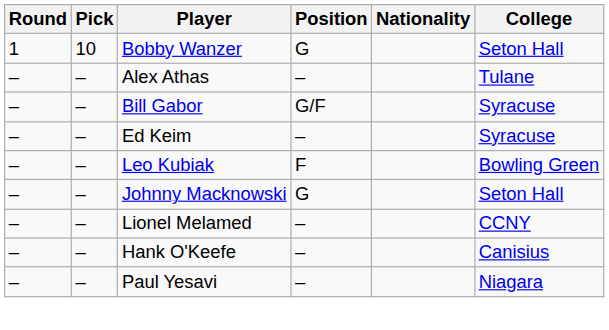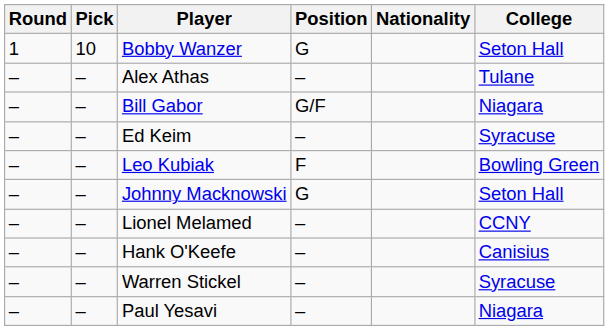(517, 106) Syracuse -> (511, 106) Niagara
+ row: (181, 281)
